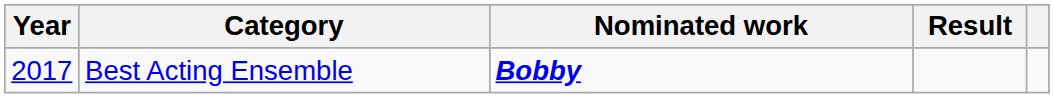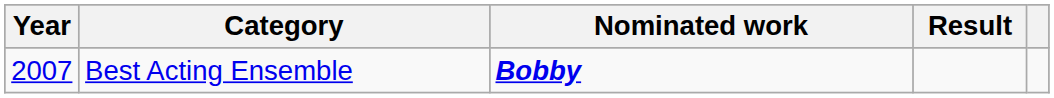(42, 69) 2017 -> (42, 69) 2007
